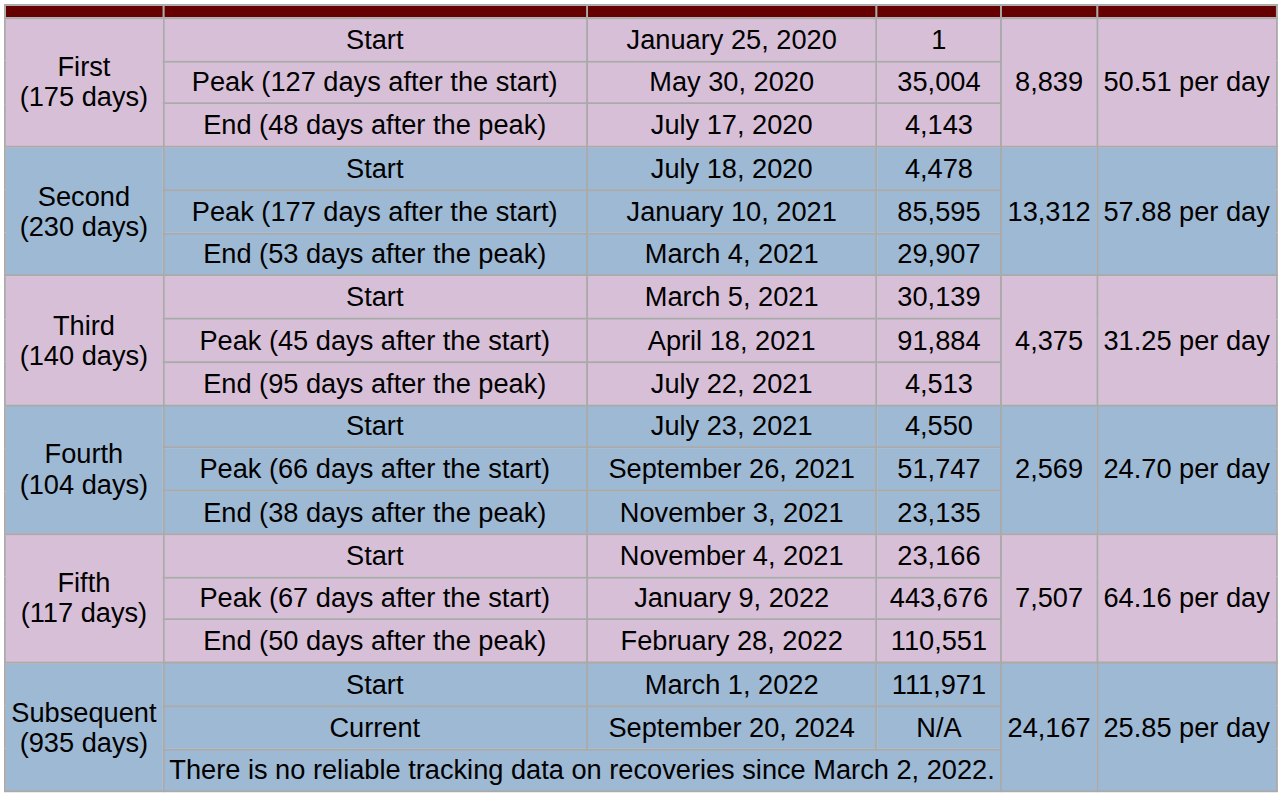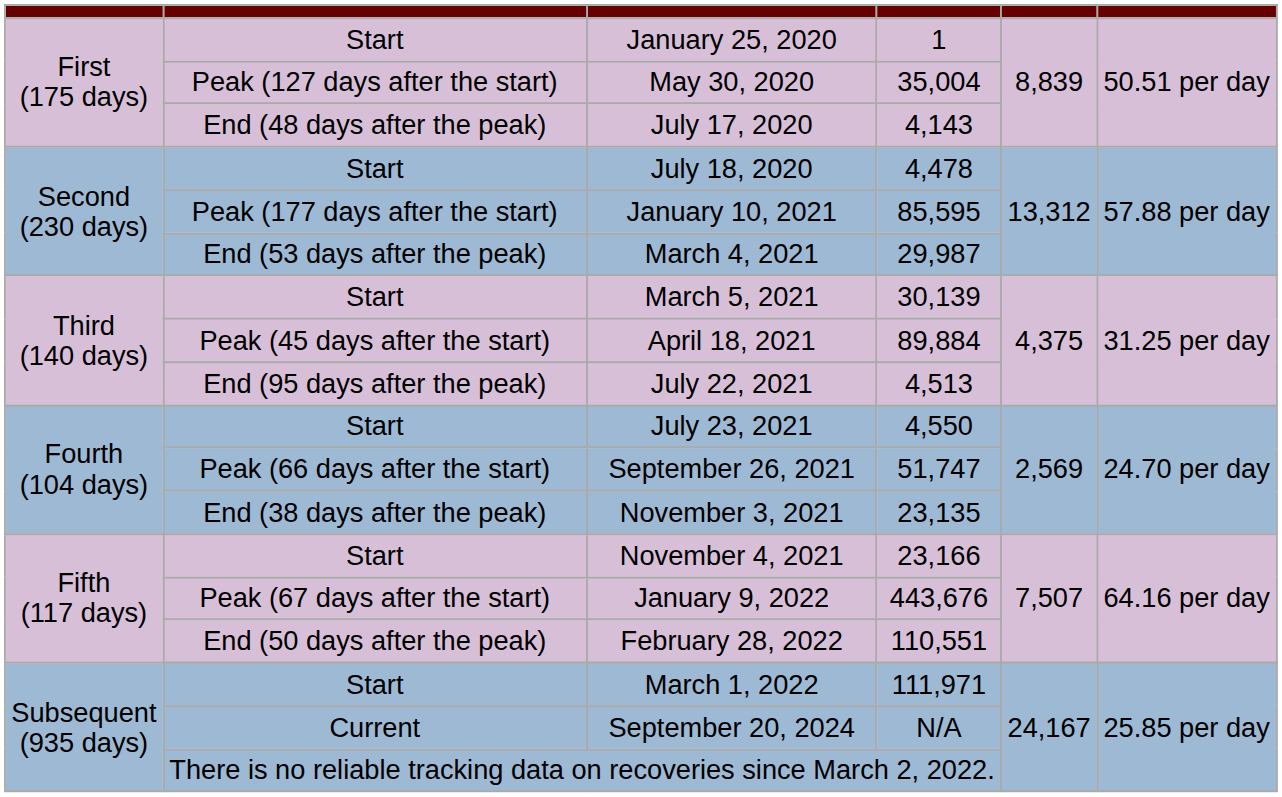(939, 255) 29,907 -> (939, 255) 29,987
(939, 341) 91,884 -> (939, 341) 89,884
